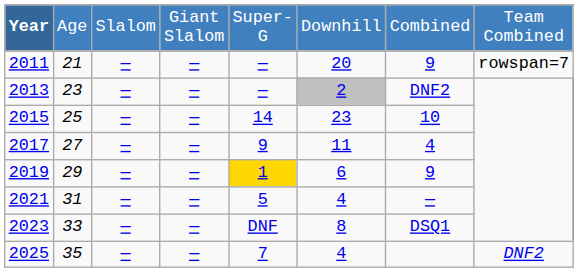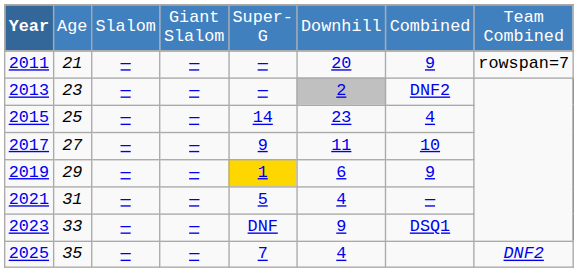(430, 119) 10 -> (430, 119) 4
(430, 146) 4 -> (430, 146) 10
(341, 227) 8 -> (341, 227) 9
